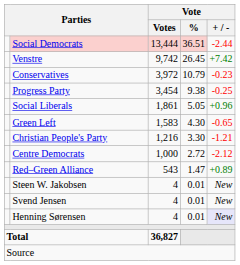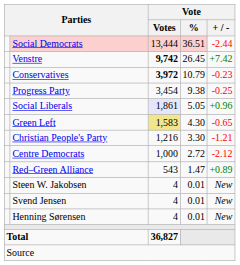(167, 59) normal -> (167, 59) bold
(167, 75) normal -> (167, 75) bold
(167, 106) no background -> (167, 106) lavender background
(167, 122) no background -> (167, 122) khaki background
(224, 216) lavender background -> (224, 216) no background
